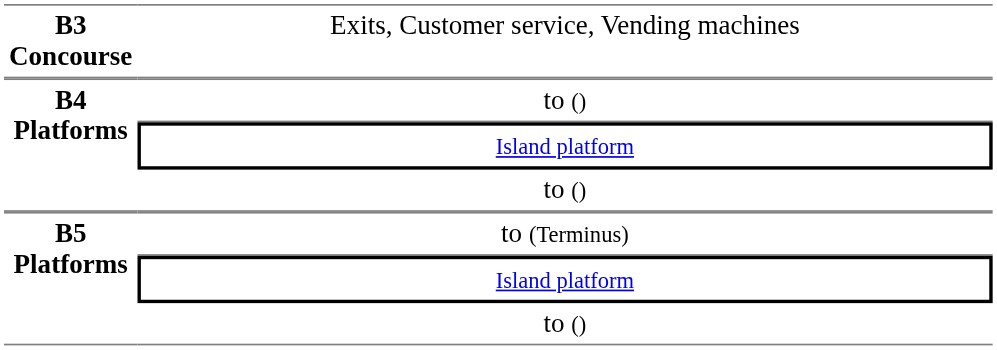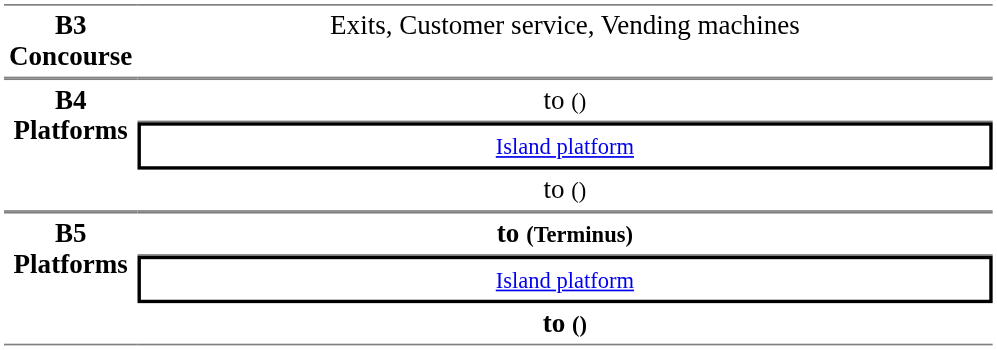(565, 233) normal -> (565, 233) bold
(565, 323) normal -> (565, 323) bold
